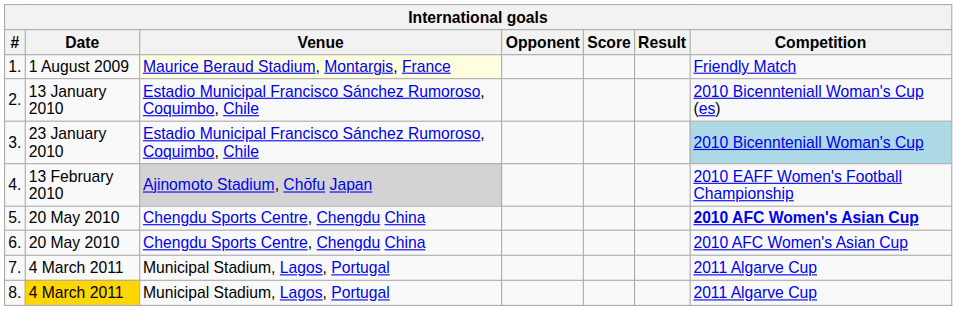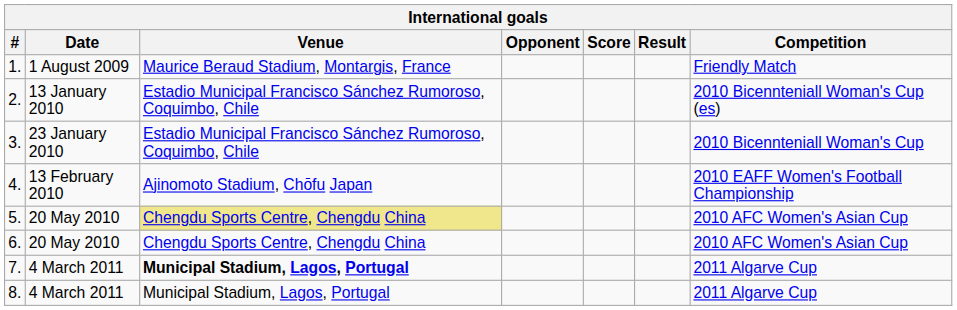(297, 67) lightyellow background -> (297, 67) no background
(809, 143) lightblue background -> (809, 143) no background
(258, 185) lightgrey background -> (258, 185) no background
(284, 218) no background -> (284, 218) khaki background
(806, 218) bold -> (801, 218) normal
(266, 268) normal -> (276, 268) bold
(76, 293) gold background -> (76, 293) no background
